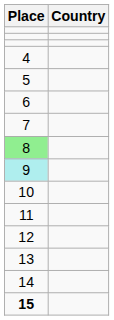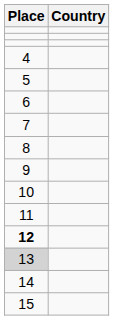(26, 147) lightgreen background -> (26, 147) no background
(26, 170) paleturquoise background -> (26, 170) no background
(26, 237) normal -> (26, 237) bold
(26, 259) no background -> (26, 259) lightgrey background
(26, 304) bold -> (26, 304) normal
